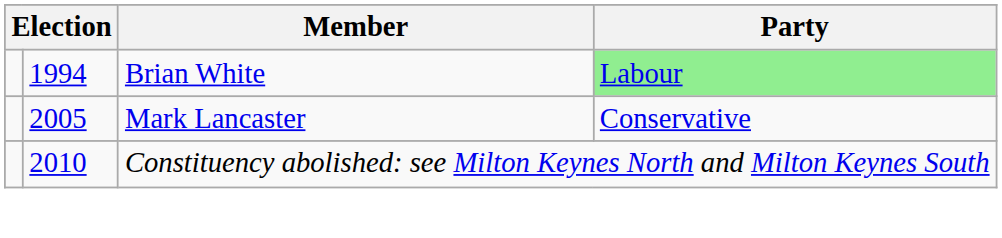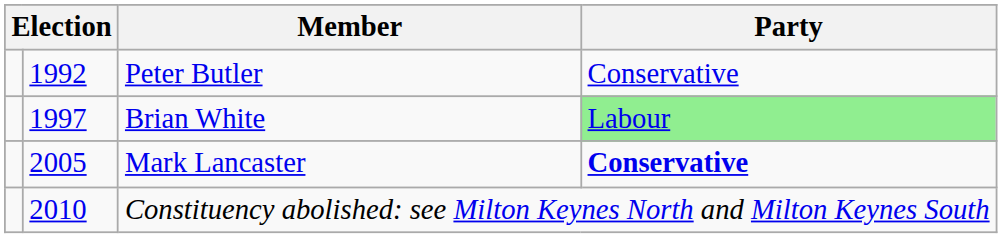+ row: (194, 72)
(58, 72) 1994 -> (58, 118) 1997
(675, 118) normal -> (668, 163) bold
